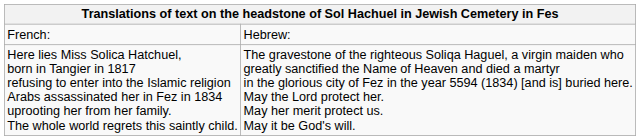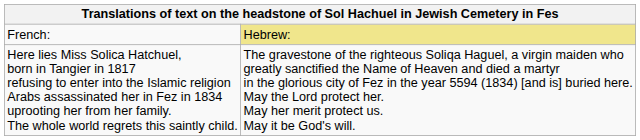(267, 34) no background -> (267, 34) khaki background
